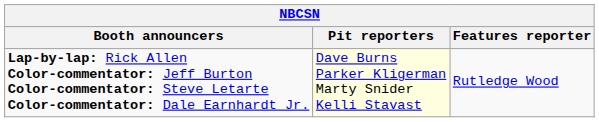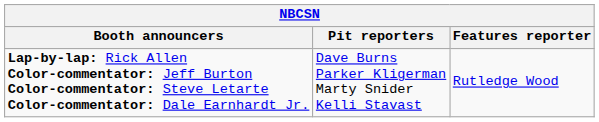(381, 83) lightyellow background -> (381, 83) no background
